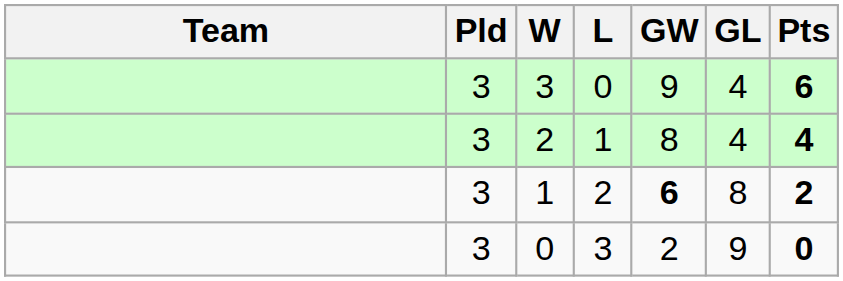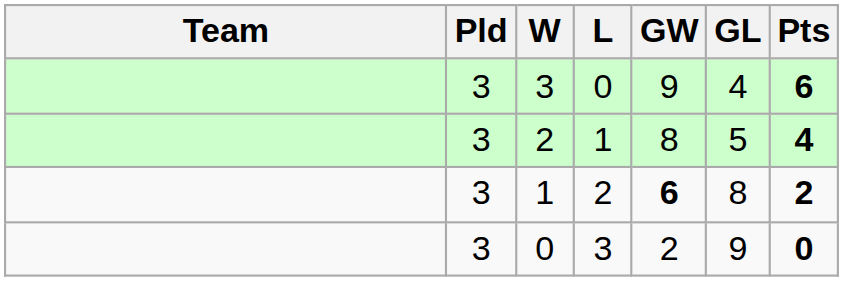(738, 139) 4 -> (738, 139) 5
